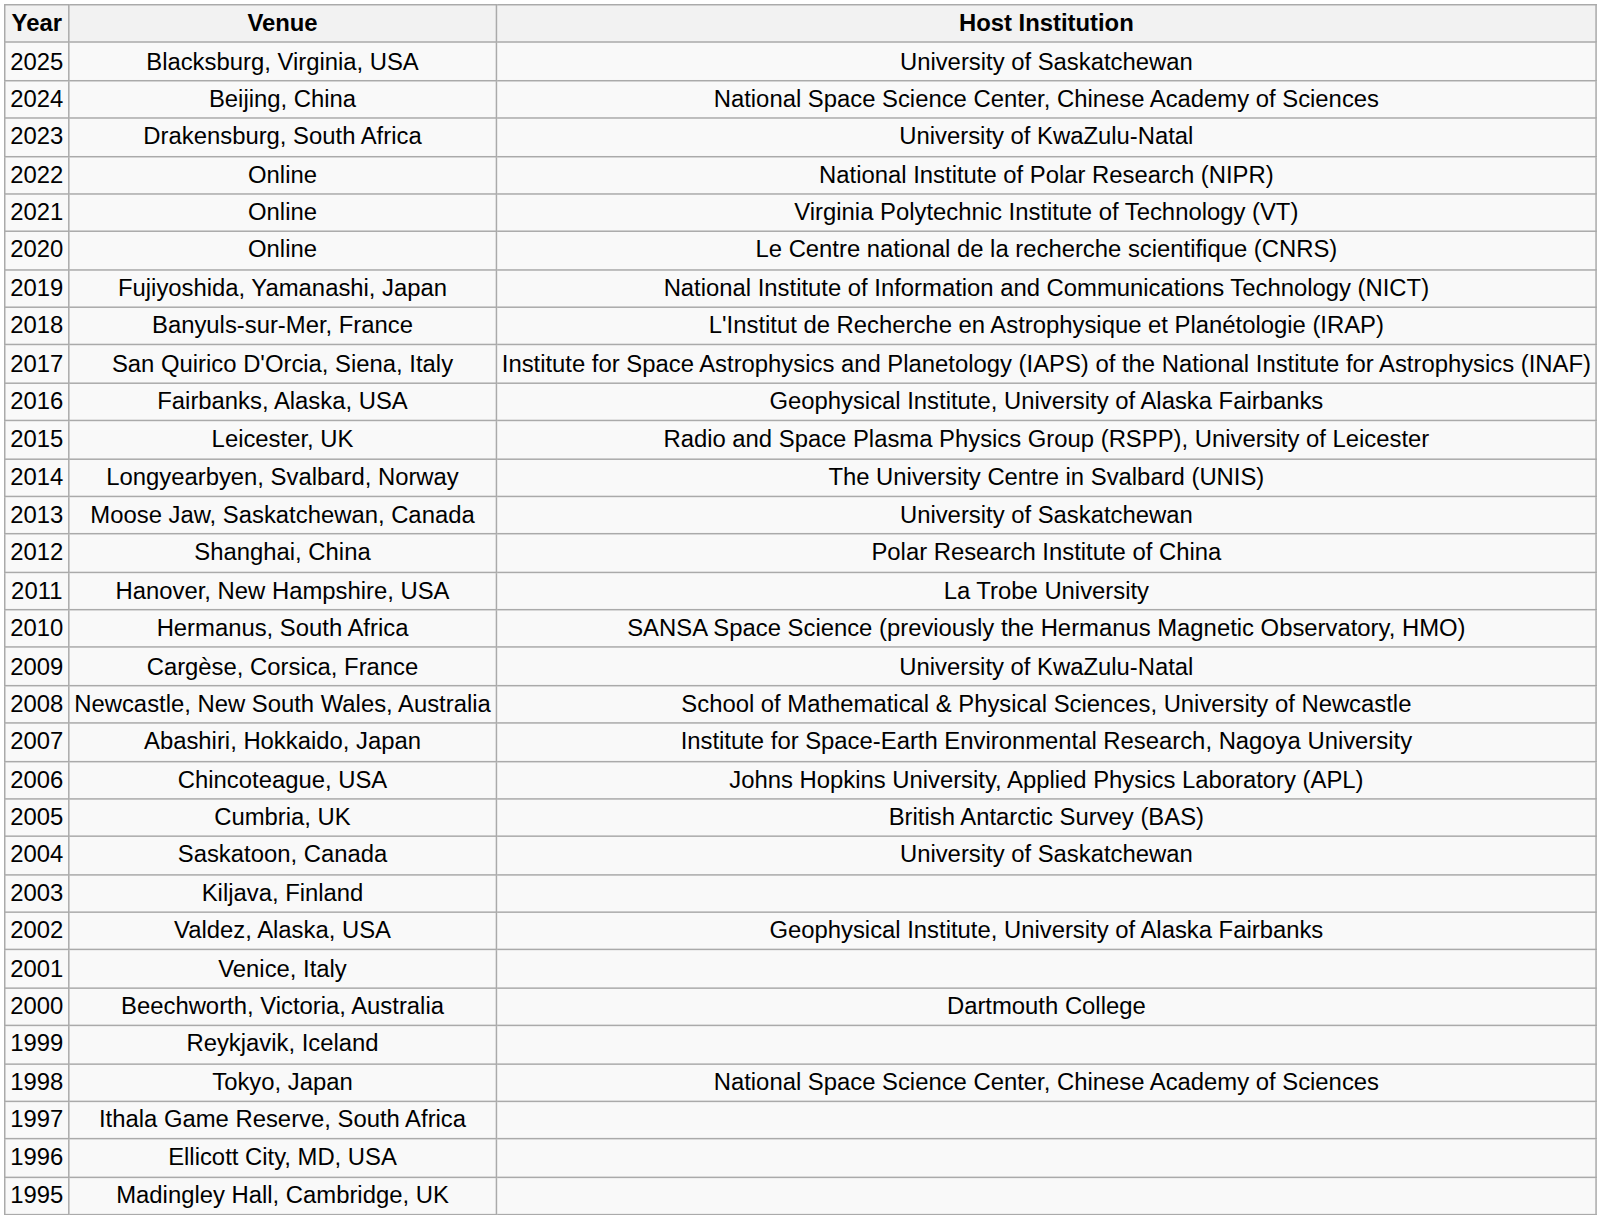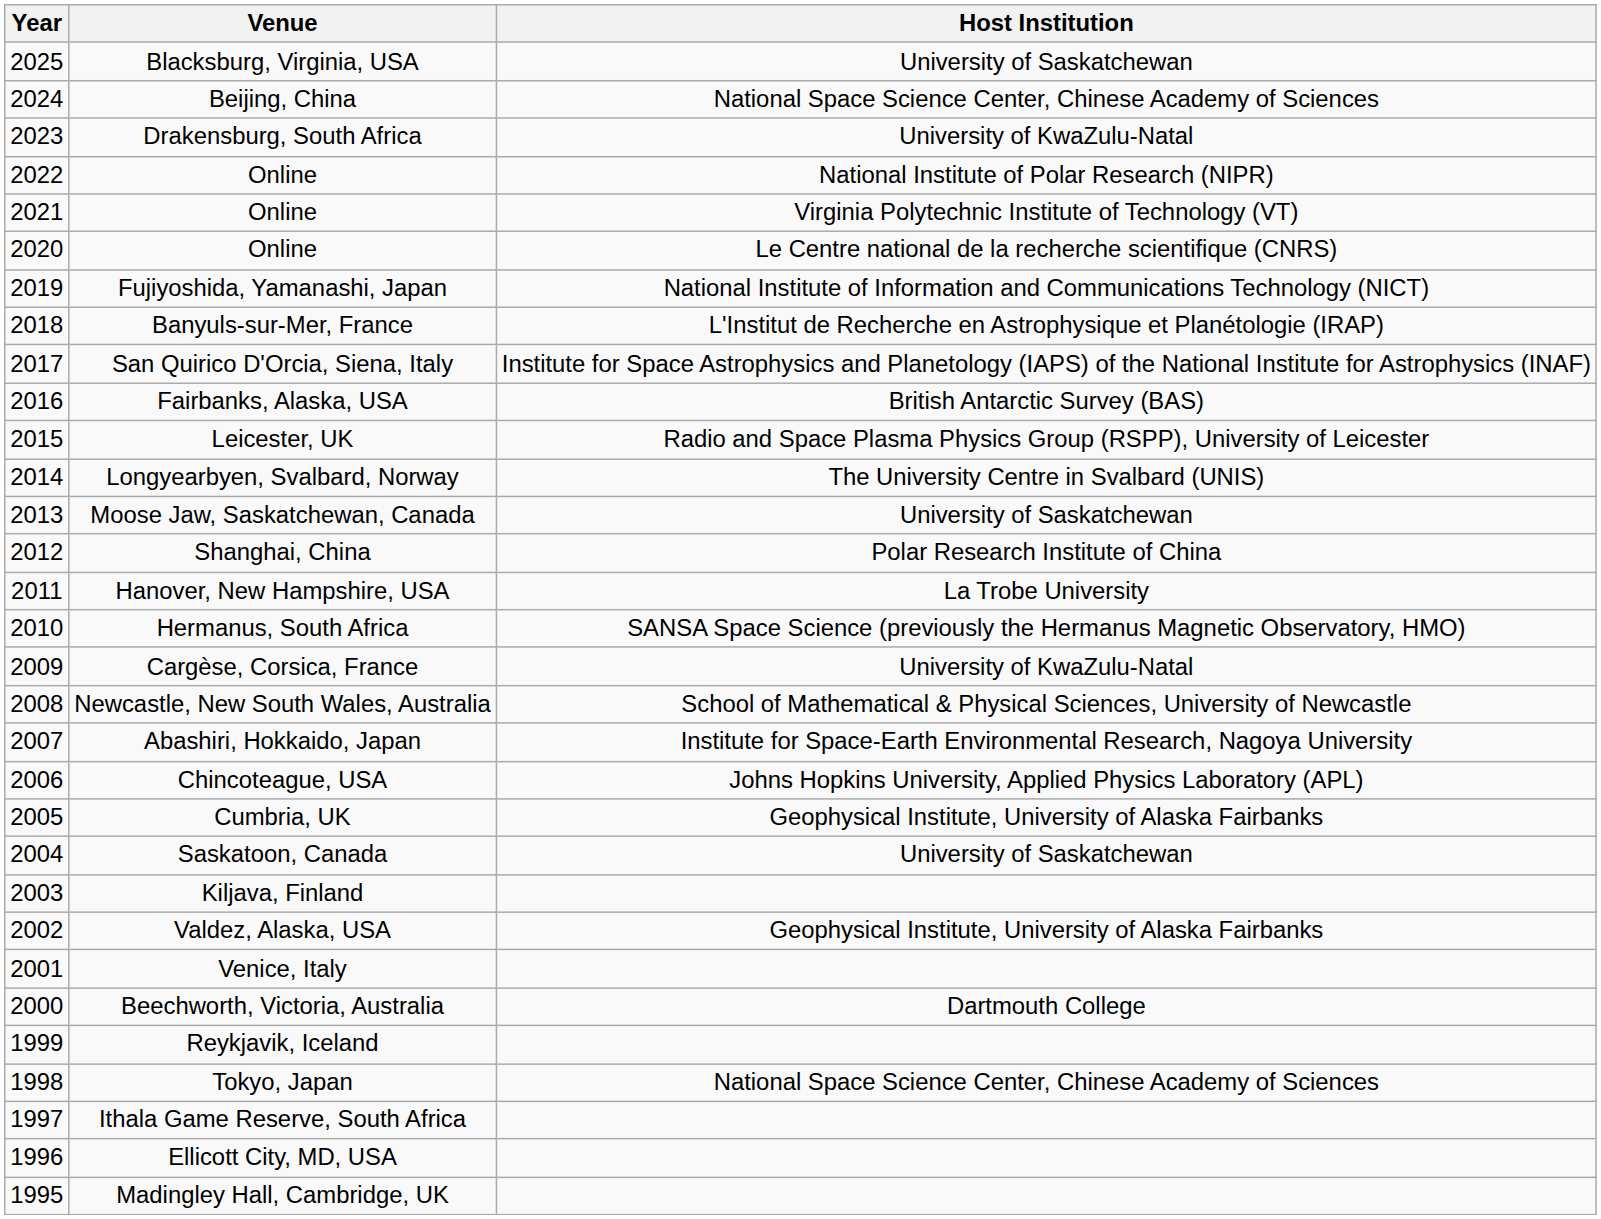(1046, 401) Geophysical Institute, University of Alaska Fairbanks -> (1046, 401) British Antarctic Survey (BAS)
(1046, 817) British Antarctic Survey (BAS) -> (1046, 817) Geophysical Institute, University of Alaska Fairbanks
